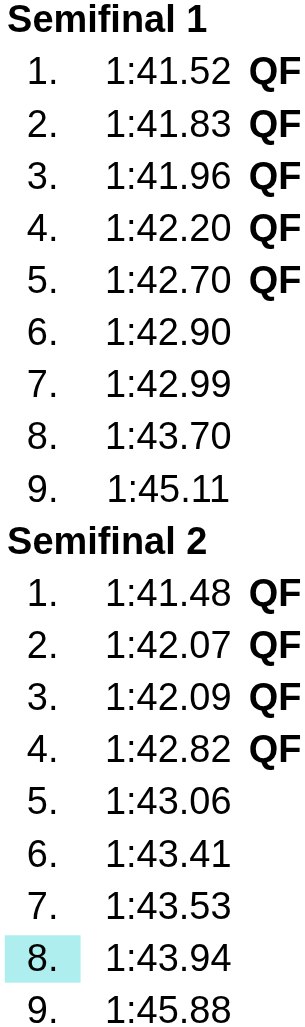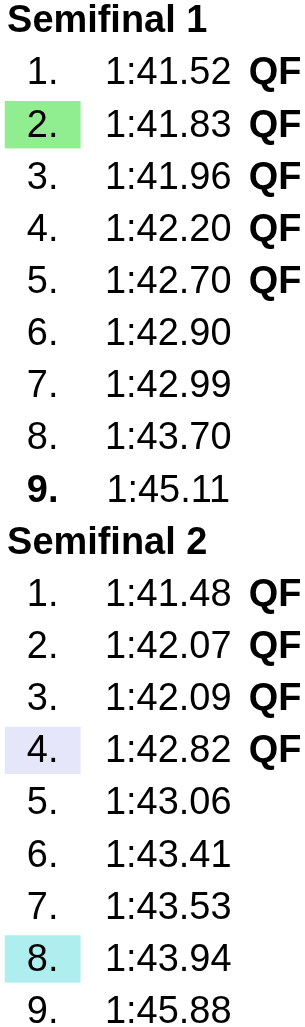(43, 124) no background -> (43, 124) lightgreen background
(43, 489) normal -> (43, 489) bold
(43, 749) no background -> (43, 749) lavender background
